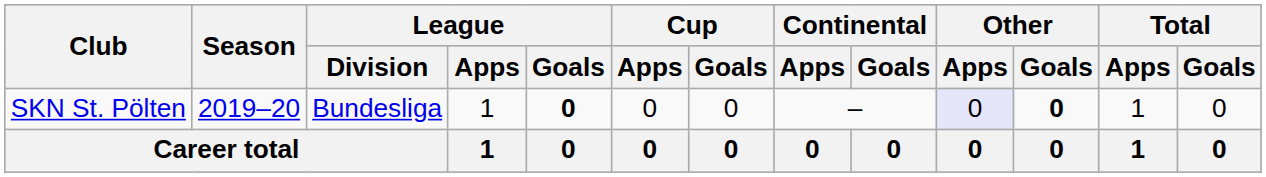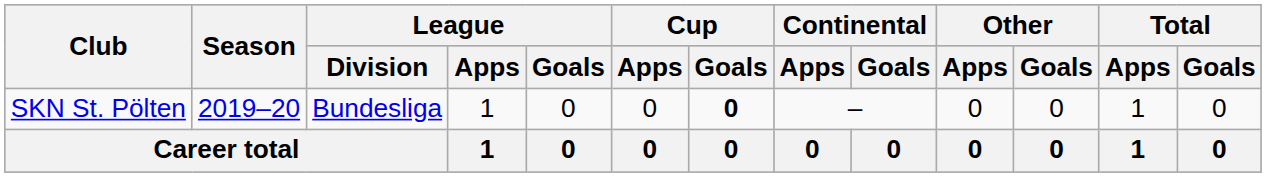(568, 108) bold -> (568, 108) normal
(731, 108) normal -> (731, 108) bold
(975, 108) lavender background -> (975, 108) no background
(1056, 108) bold -> (1056, 108) normal
